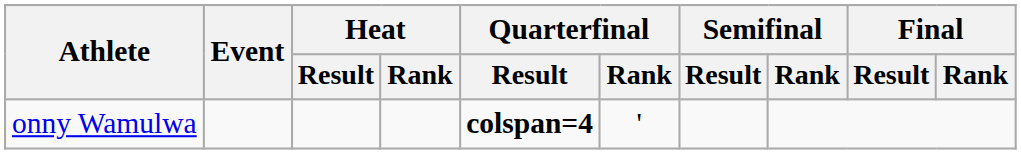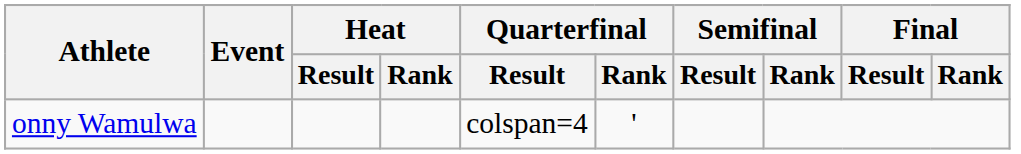(530, 123) bold -> (527, 123) normal
